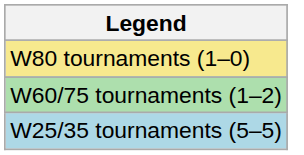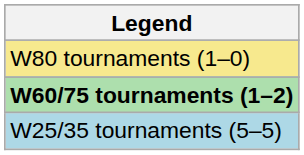(146, 94) normal -> (152, 94) bold
